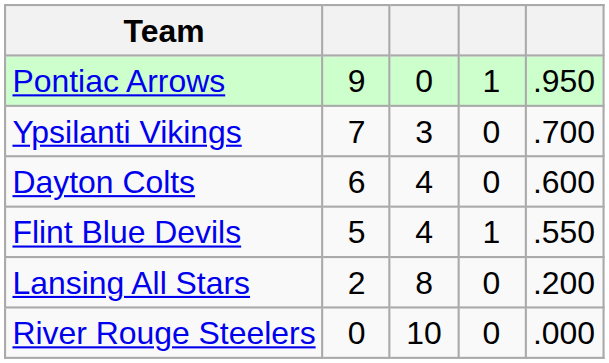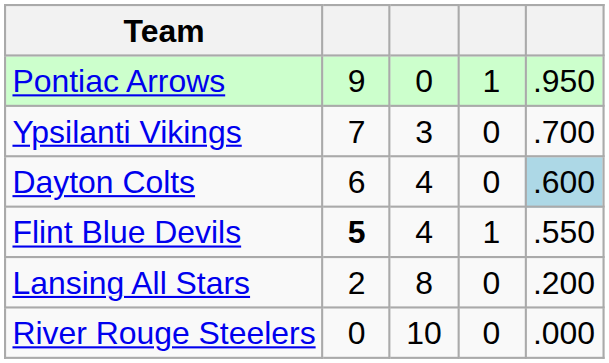(564, 182) no background -> (564, 182) lightblue background
(357, 233) normal -> (357, 233) bold
